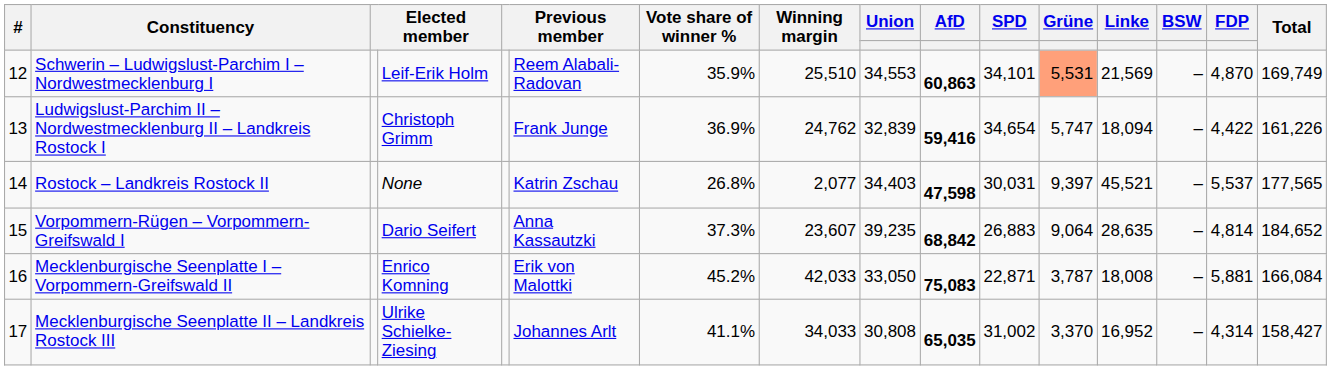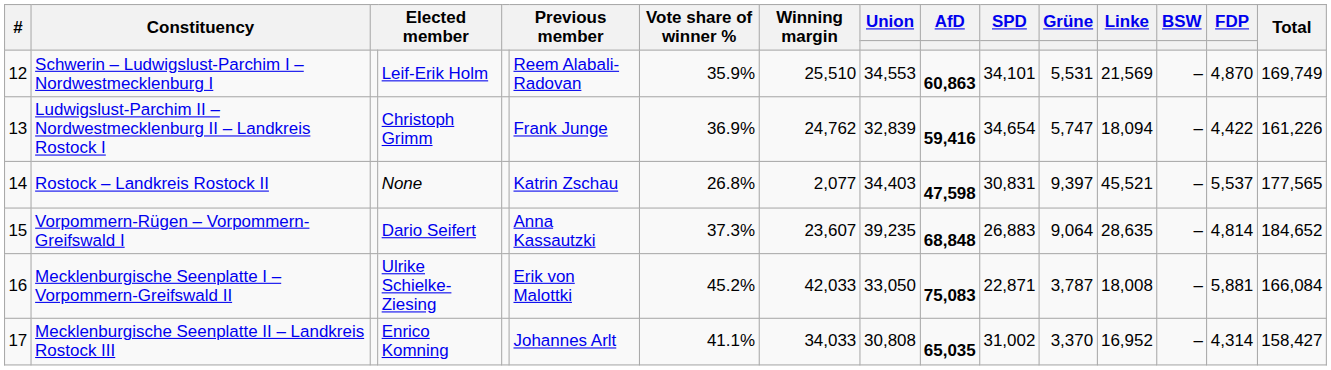(1072, 73) lightsalmon background -> (1072, 73) no background
(1009, 184) 30,031 -> (1009, 184) 30,831
(950, 240) 68,842 -> (950, 240) 68,848
(415, 276) Enrico Komning -> (417, 285) Ulrike Schielke-Ziesing
(417, 331) Ulrike Schielke-Ziesing -> (415, 341) Enrico Komning
